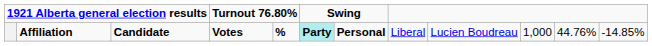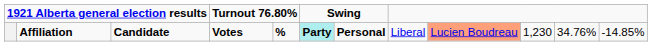(474, 31) no background -> (474, 31) lightsalmon background
(537, 31) 1,000 -> (537, 31) 1,230
(577, 31) 44.76% -> (577, 31) 34.76%
